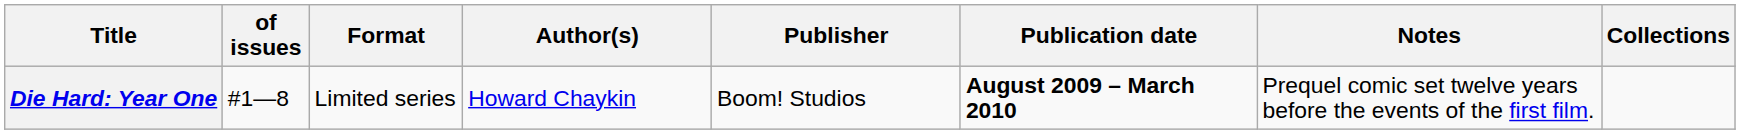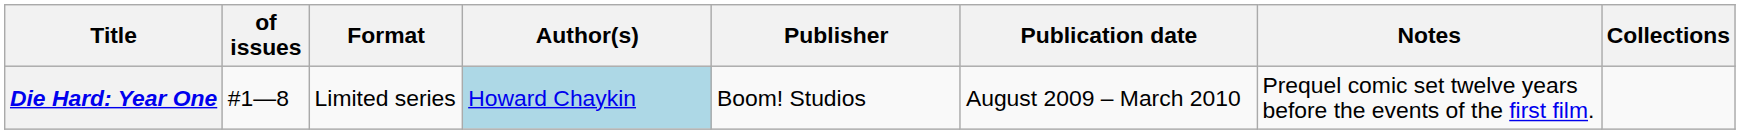(552, 97) no background -> (552, 97) lightblue background
(1080, 97) bold -> (1103, 97) normal
